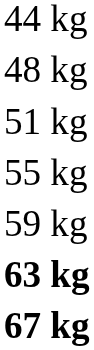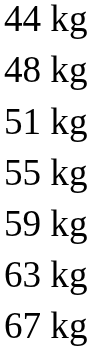(47, 274) bold -> (46, 274) normal
(47, 325) bold -> (46, 325) normal
